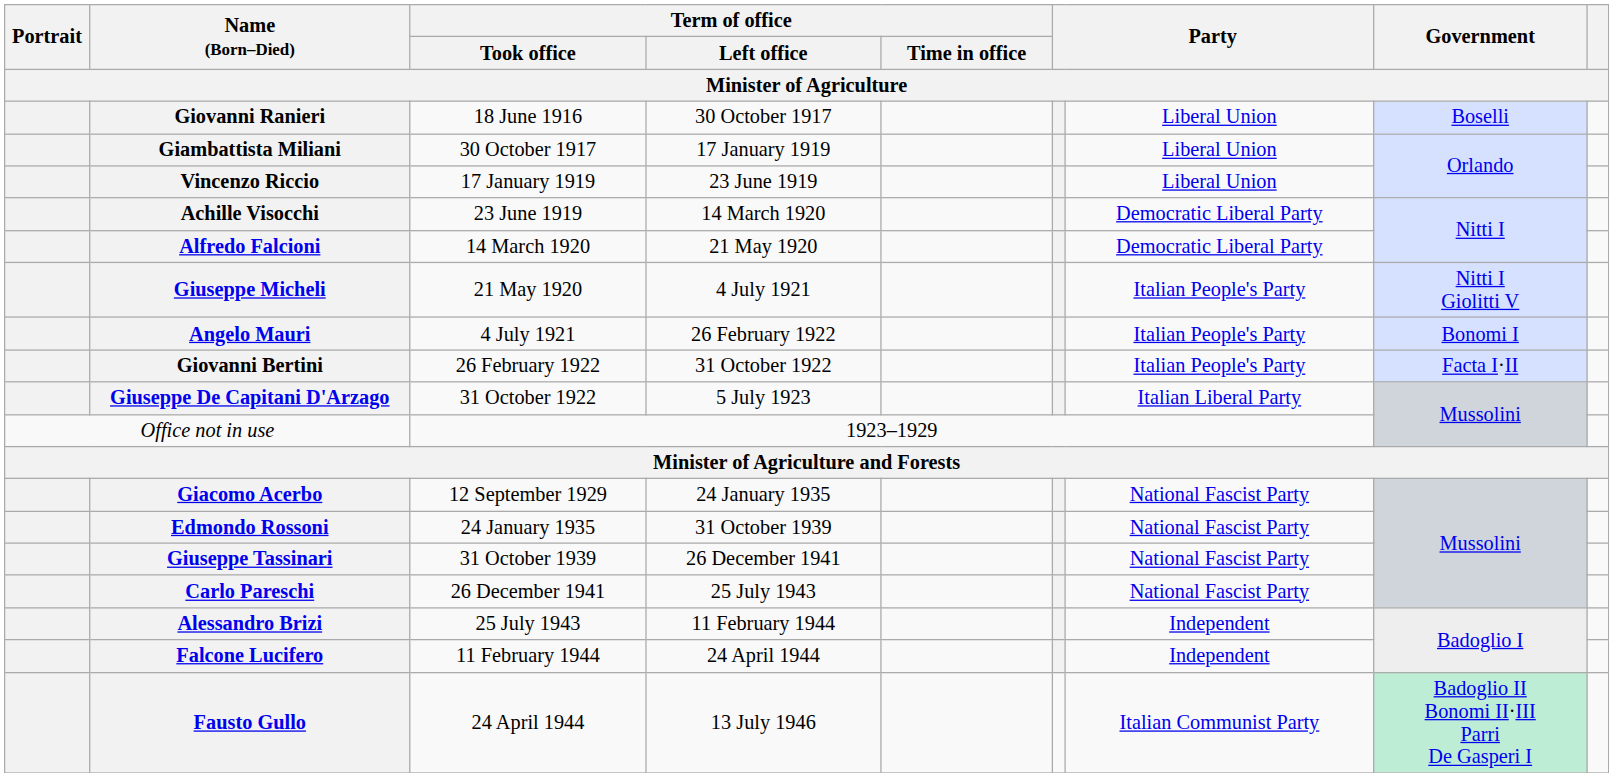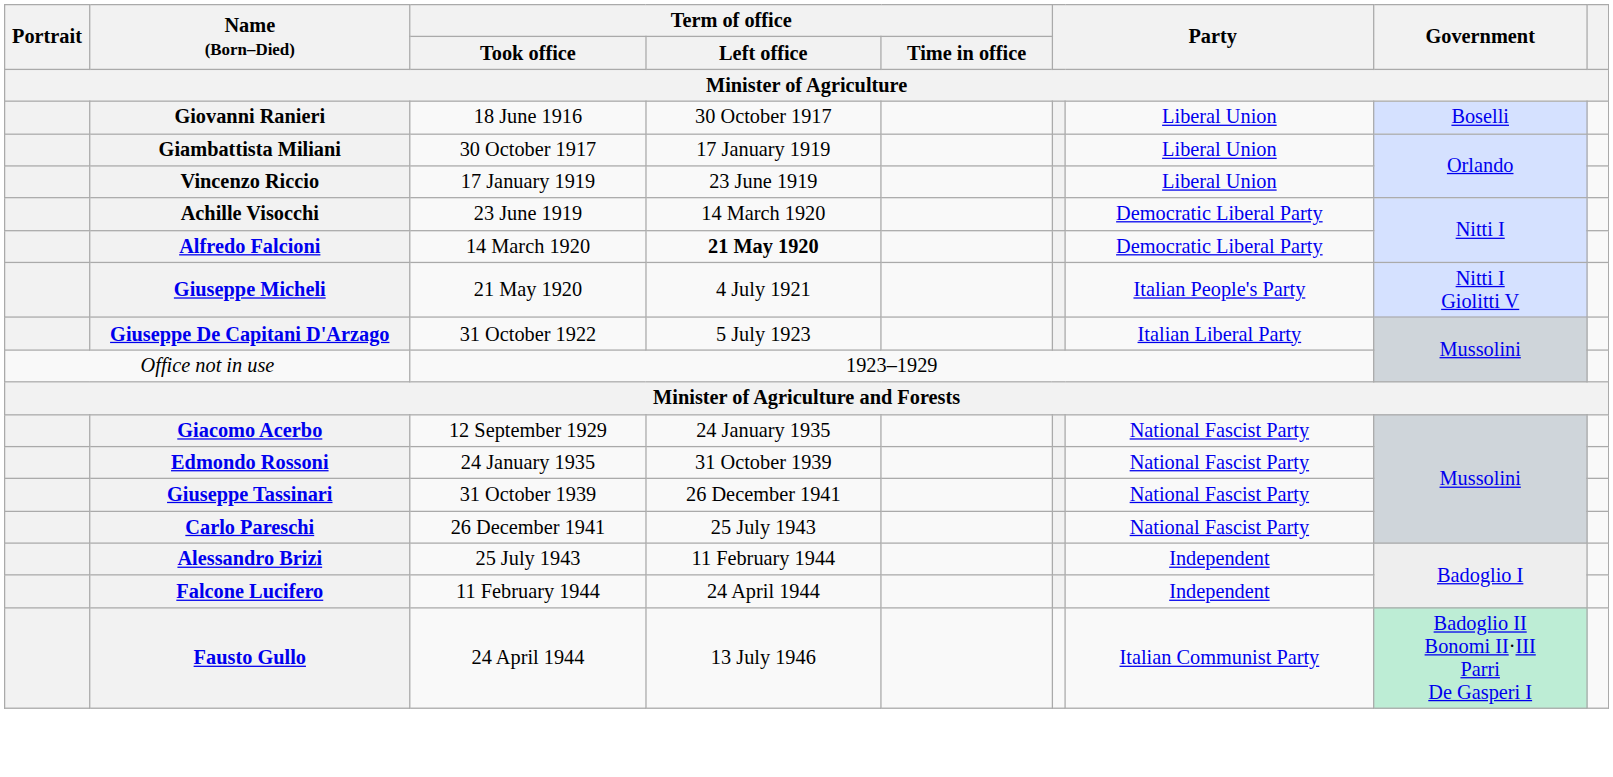(763, 246) normal -> (763, 246) bold
- row: (250, 333)
- row: (250, 365)
